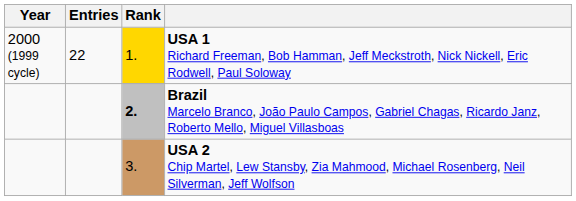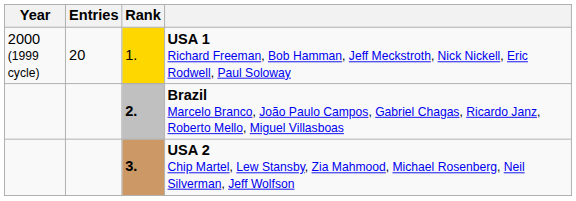(77, 55) 22 -> (77, 55) 20
(131, 167) normal -> (131, 167) bold
